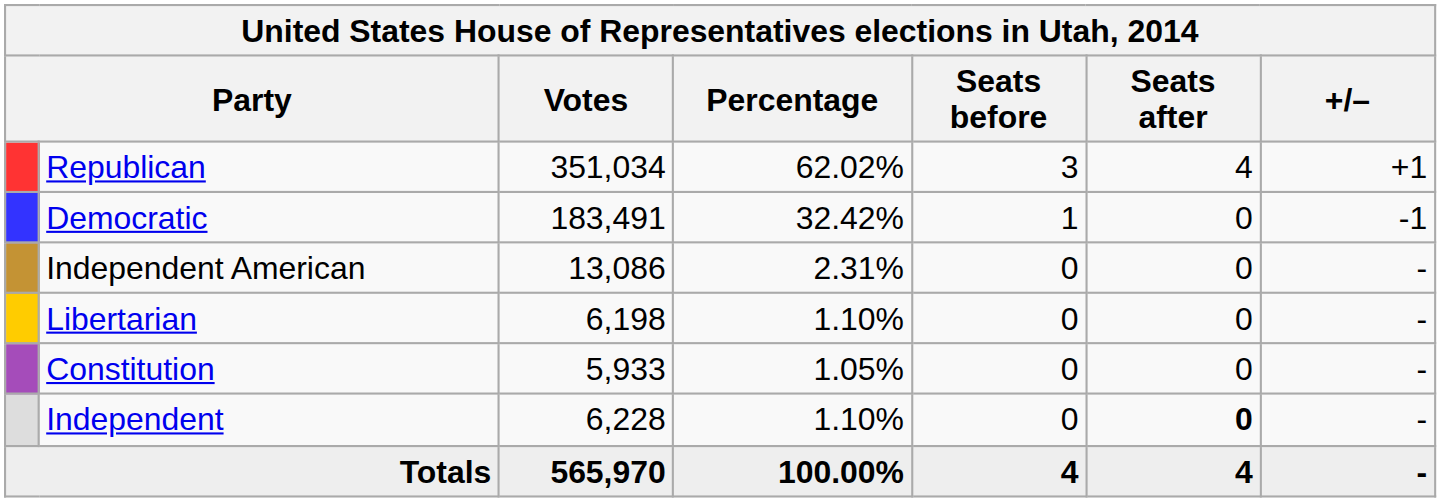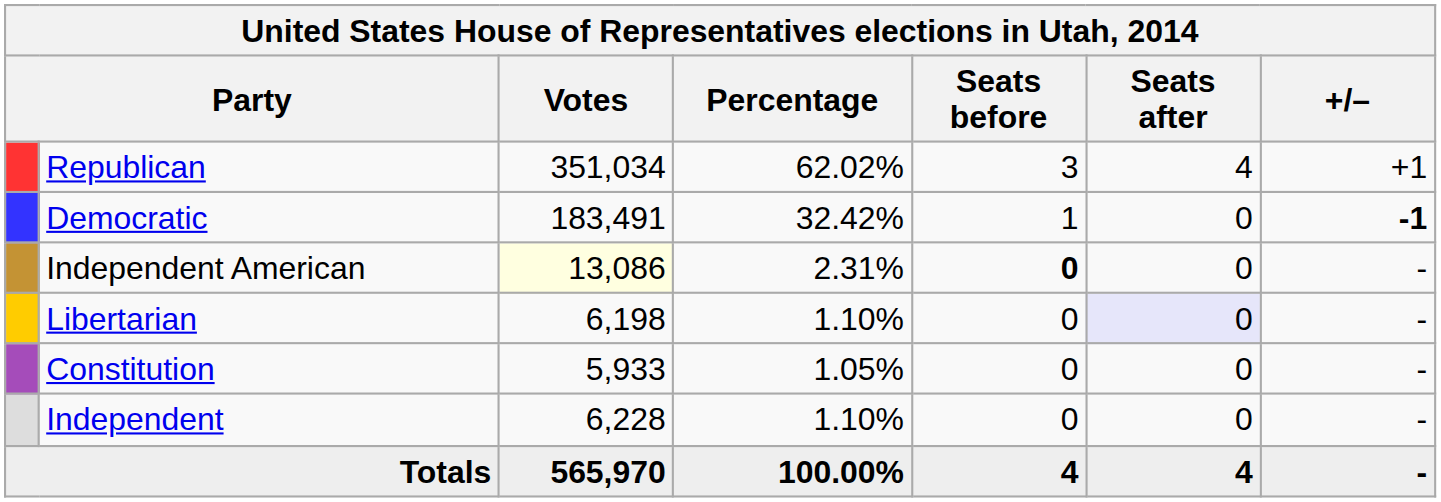(1413, 218) normal -> (1413, 218) bold
(617, 268) no background -> (617, 268) lightyellow background
(1070, 268) normal -> (1070, 268) bold
(1244, 319) no background -> (1244, 319) lavender background
(1244, 420) bold -> (1244, 420) normal
